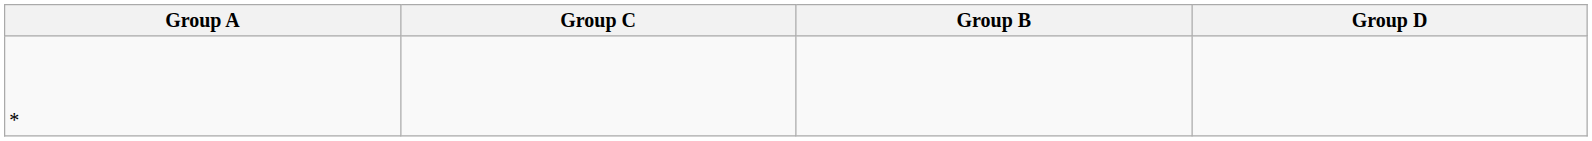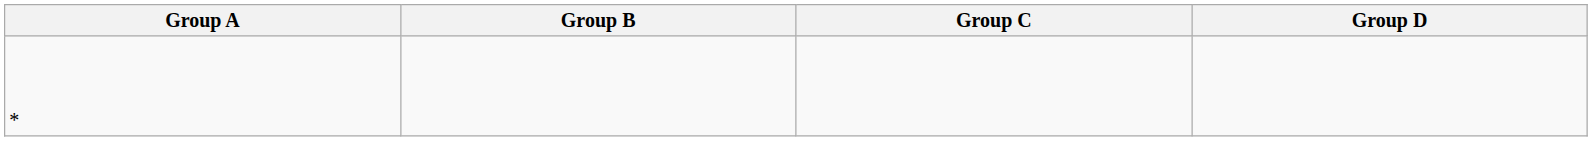columns swapped: (994, 20) <-> (598, 20)
